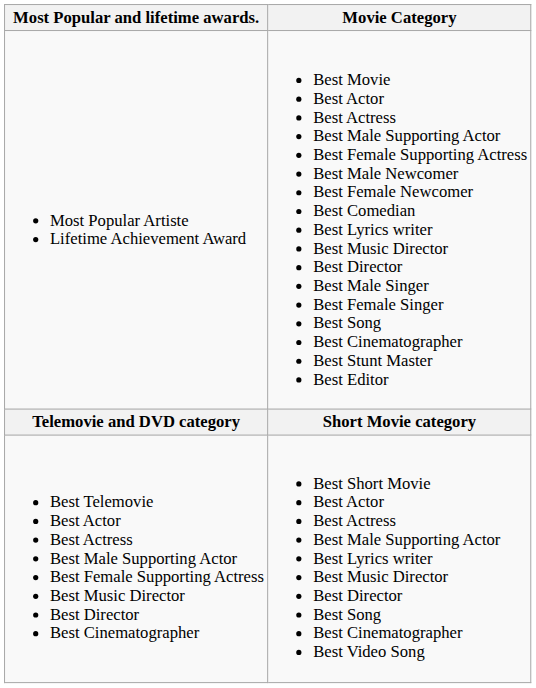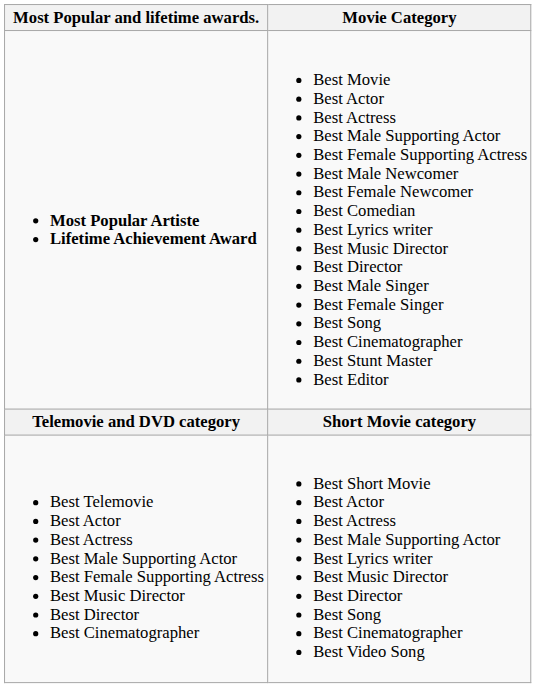(136, 229) normal -> (136, 229) bold
